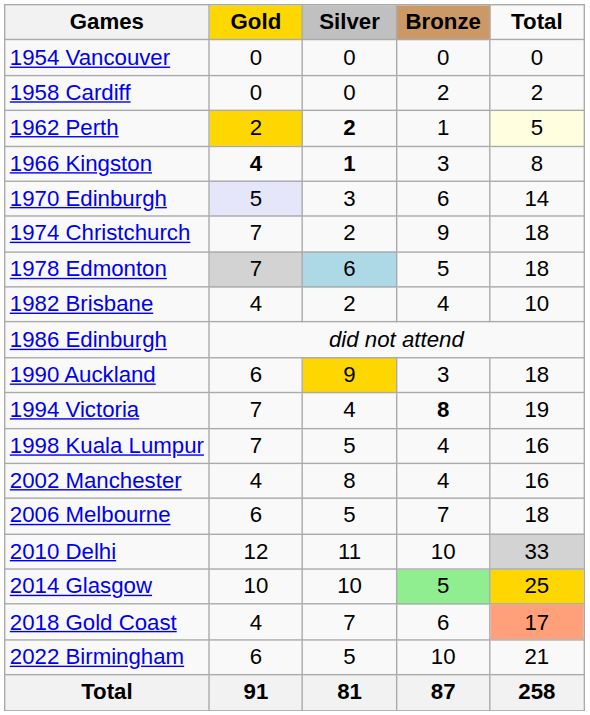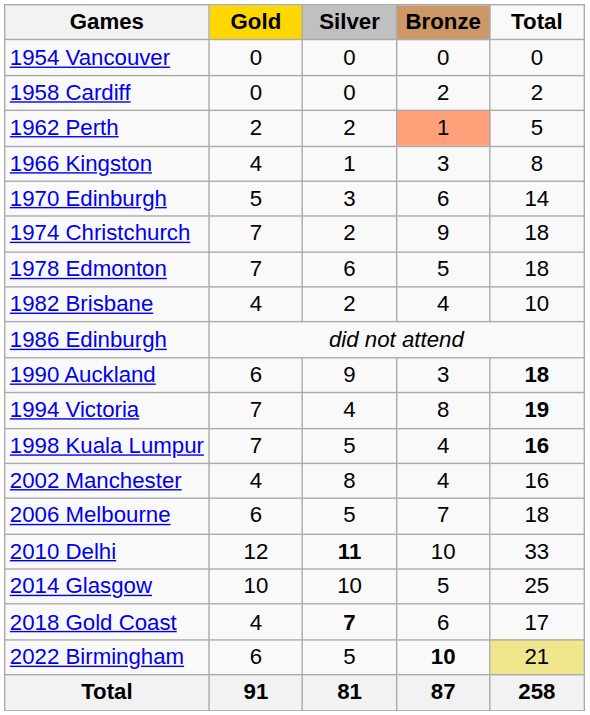(256, 127) gold background -> (256, 127) no background
(350, 127) bold -> (350, 127) normal
(443, 127) no background -> (443, 127) lightsalmon background
(537, 127) lightyellow background -> (537, 127) no background
(256, 163) bold -> (256, 163) normal
(350, 163) bold -> (350, 163) normal
(256, 198) lavender background -> (256, 198) no background
(256, 269) lightgrey background -> (256, 269) no background
(350, 269) lightblue background -> (350, 269) no background
(350, 374) gold background -> (350, 374) no background
(537, 374) normal -> (537, 374) bold
(443, 410) bold -> (443, 410) normal
(537, 410) normal -> (537, 410) bold
(537, 445) normal -> (537, 445) bold
(350, 551) normal -> (350, 551) bold
(537, 551) lightgrey background -> (537, 551) no background
(443, 586) lightgreen background -> (443, 586) no background
(537, 586) gold background -> (537, 586) no background
(350, 621) normal -> (350, 621) bold
(537, 621) lightsalmon background -> (537, 621) no background
(443, 657) normal -> (443, 657) bold
(537, 657) no background -> (537, 657) khaki background
